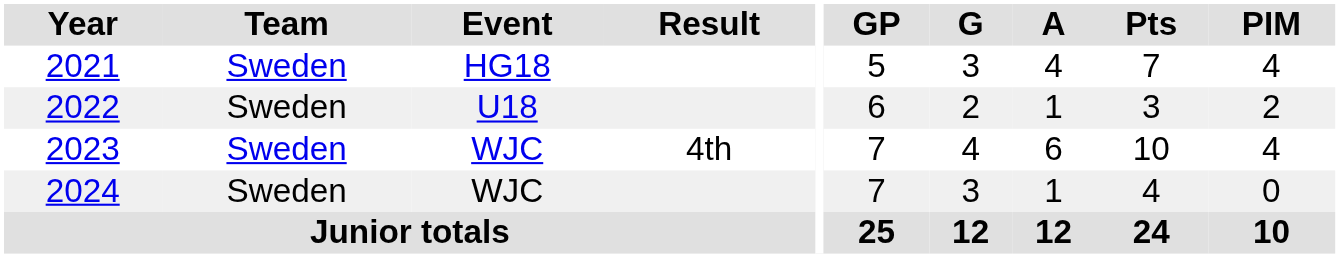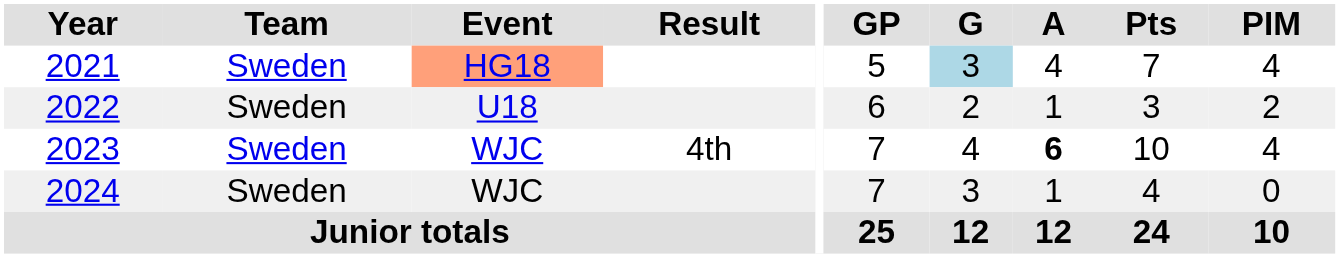(507, 65) no background -> (507, 65) lightsalmon background
(971, 65) no background -> (971, 65) lightblue background
(1054, 149) normal -> (1054, 149) bold
